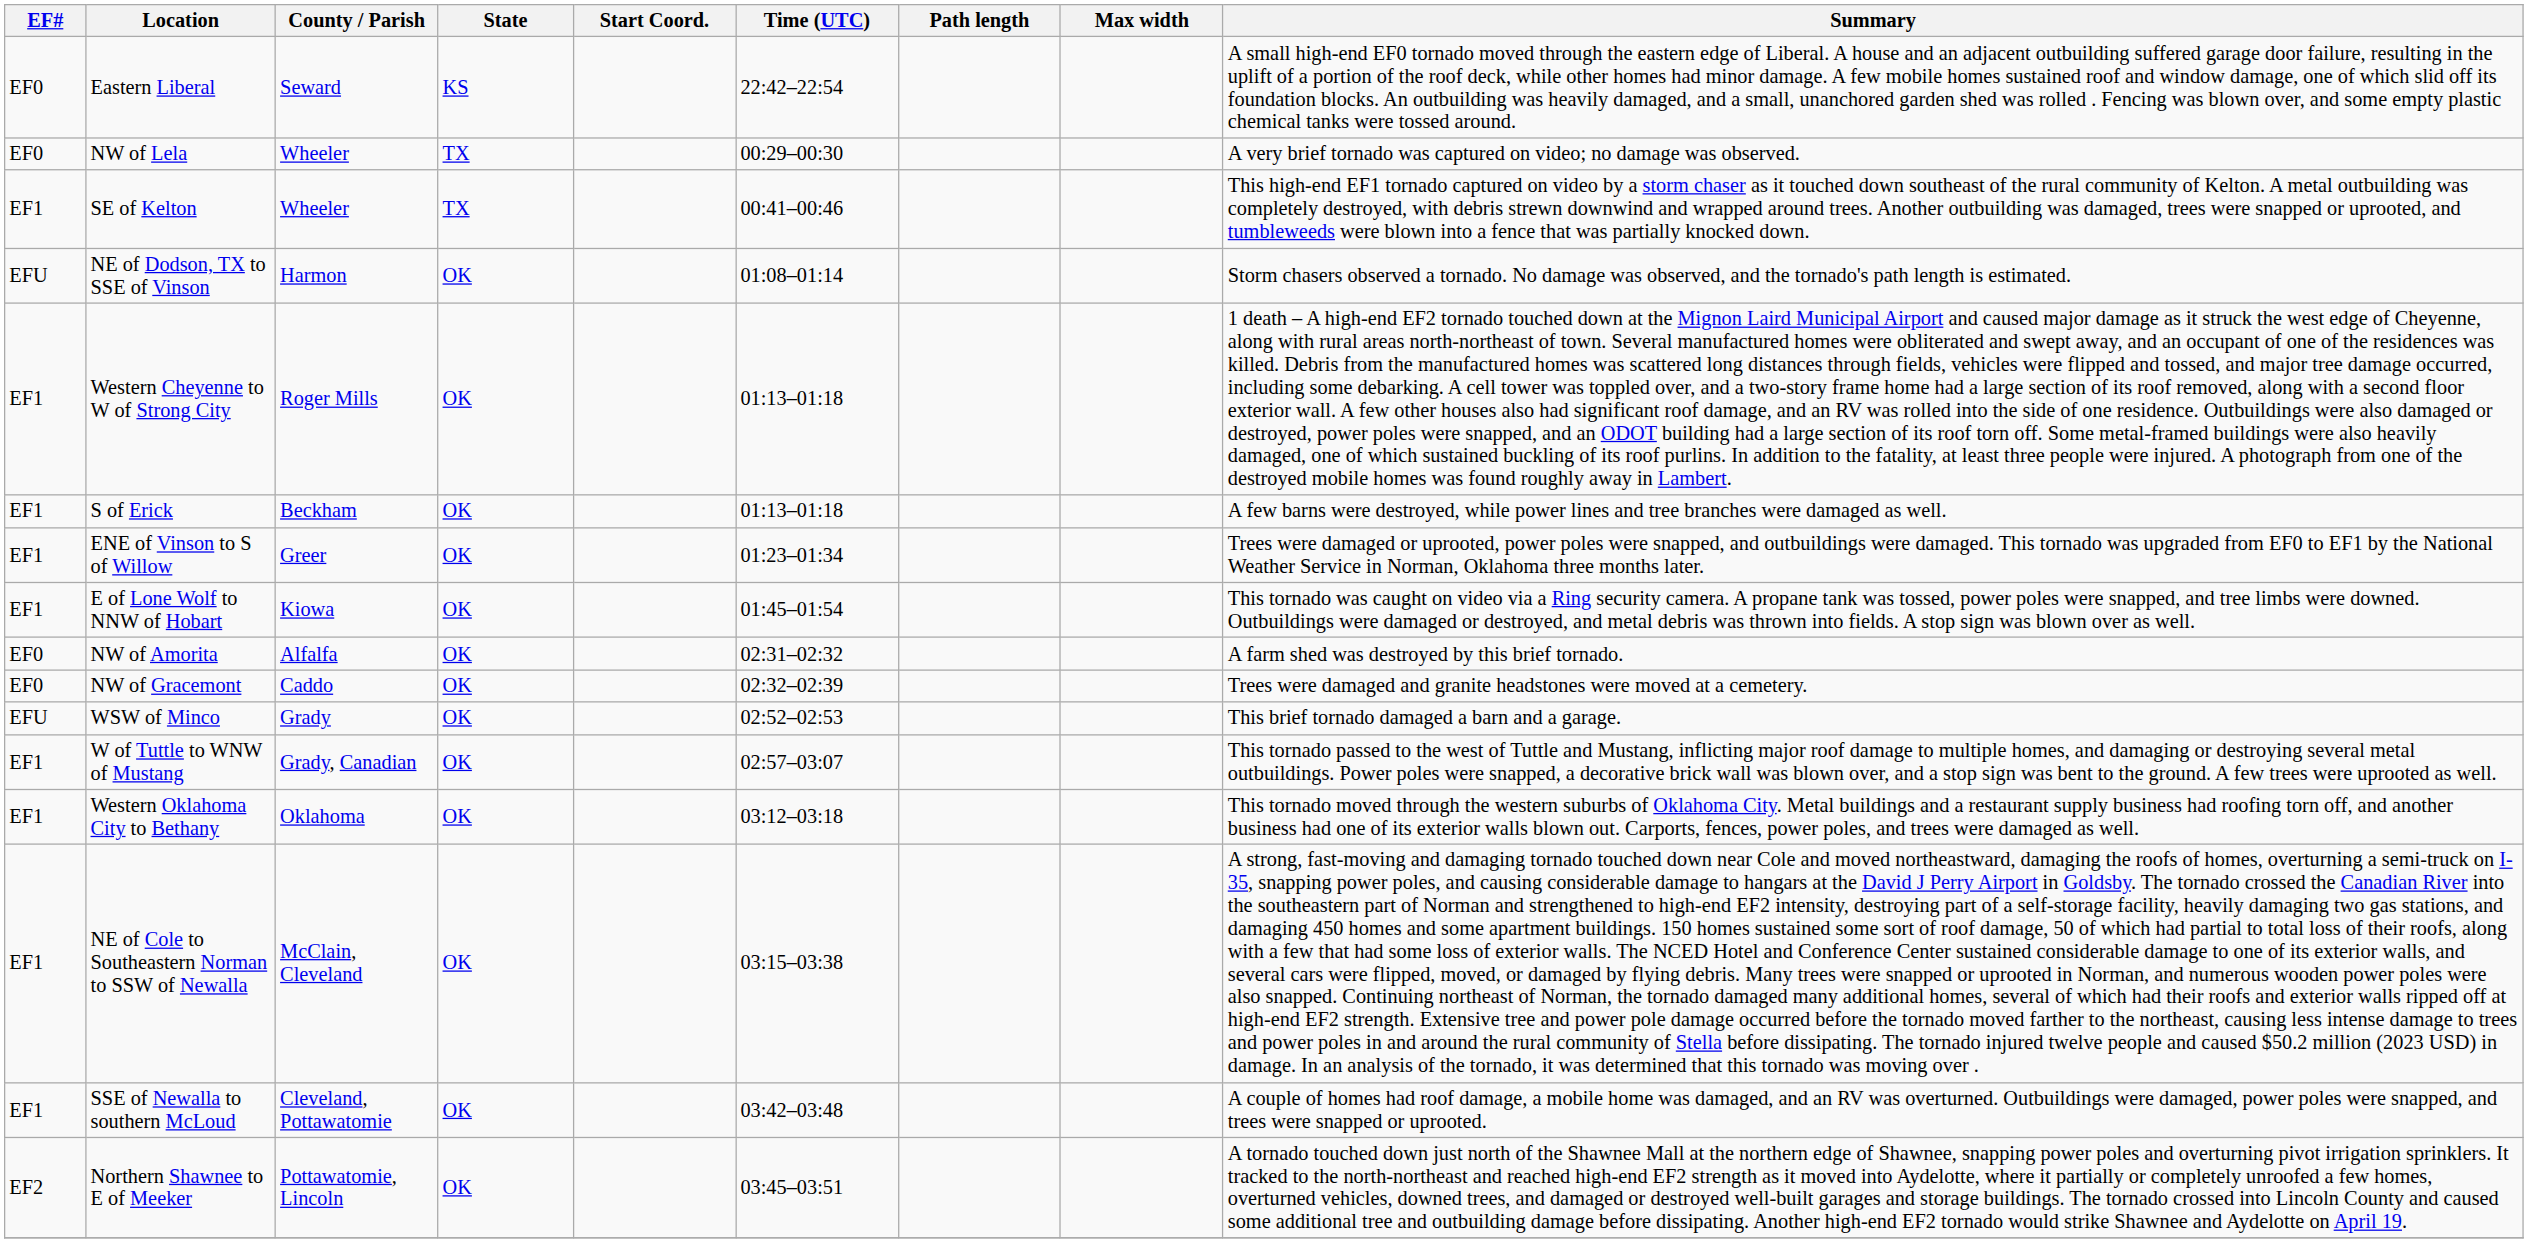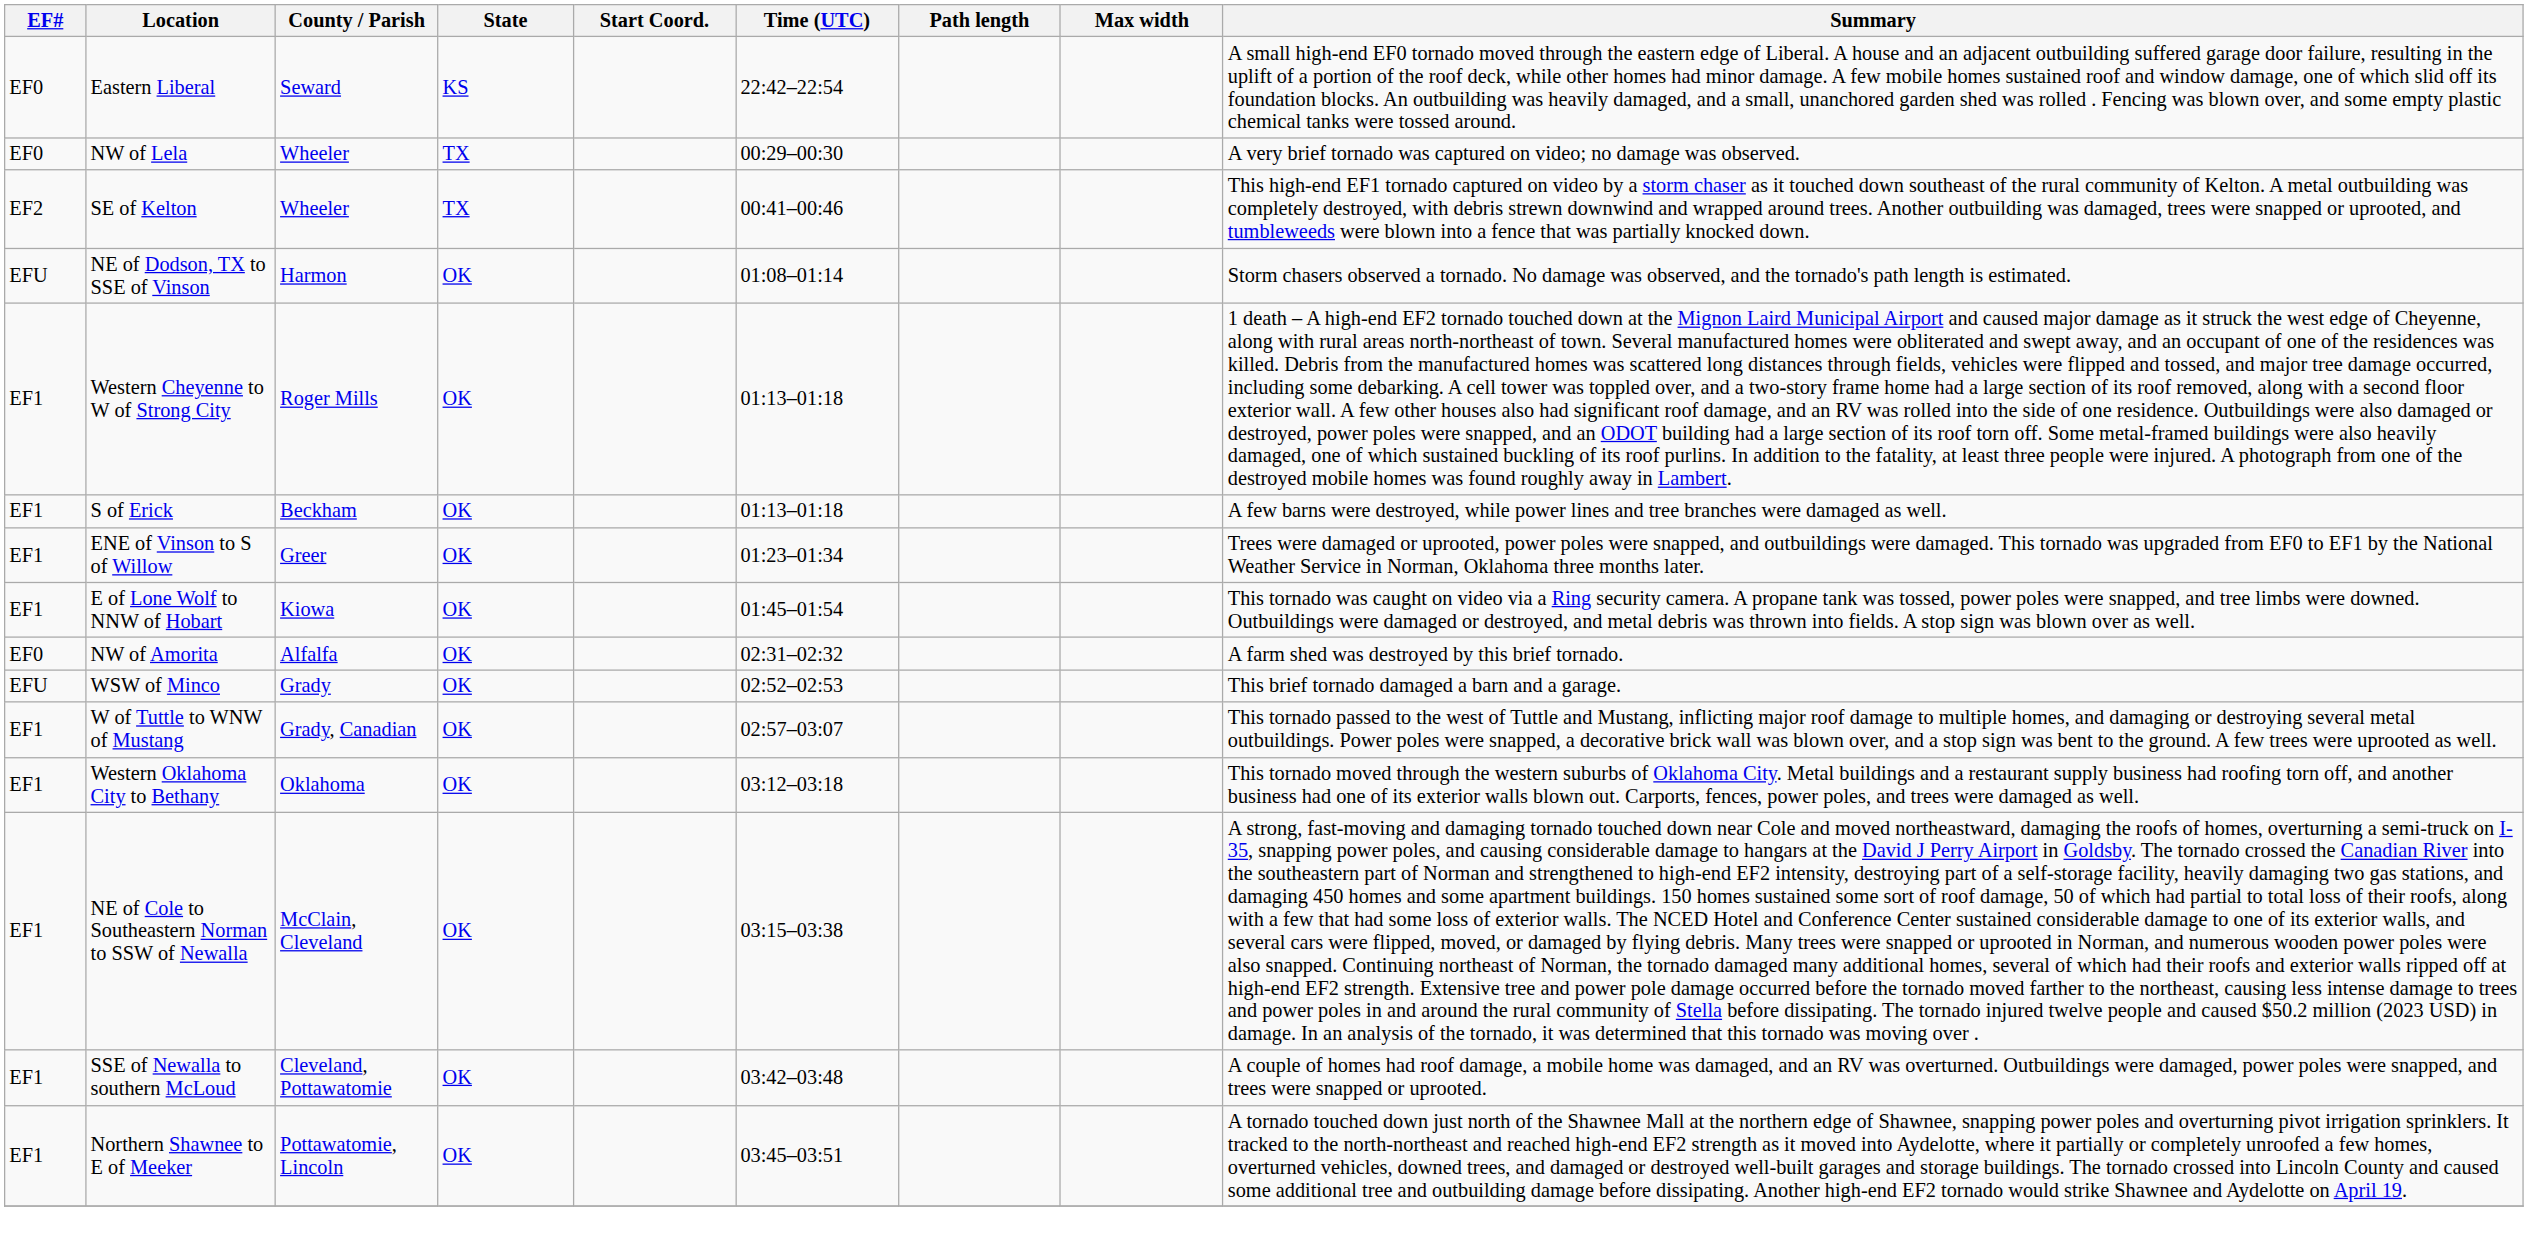(26, 208) EF1 -> (26, 208) EF2
- row: (166, 685)
(26, 1187) EF2 -> (26, 1155) EF1
